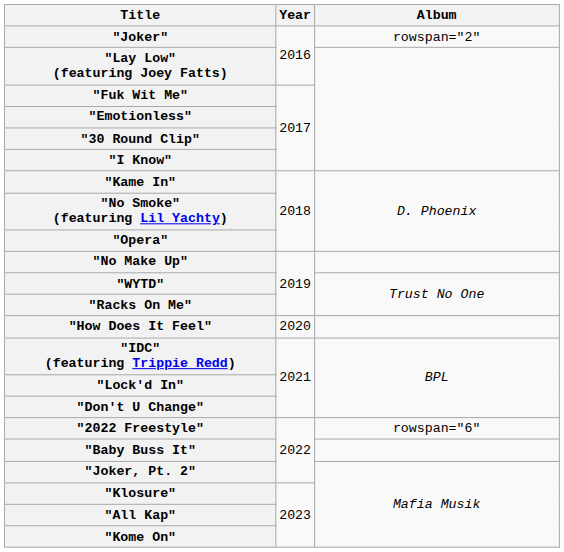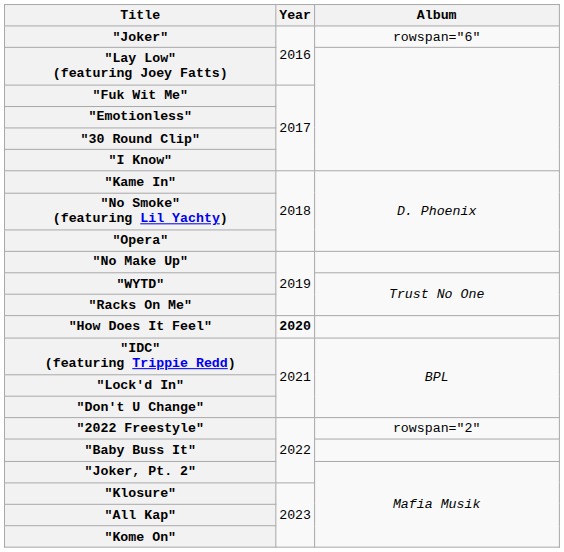(437, 37) rowspan="2" -> (437, 37) rowspan="6"
(295, 327) normal -> (295, 327) bold
(437, 429) rowspan="6" -> (437, 429) rowspan="2"
